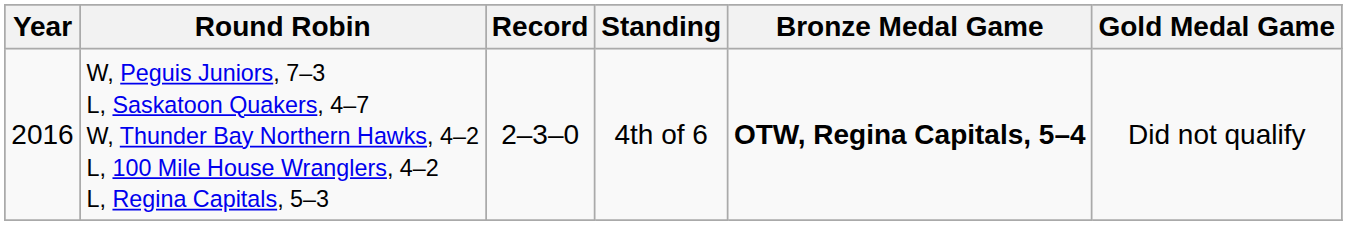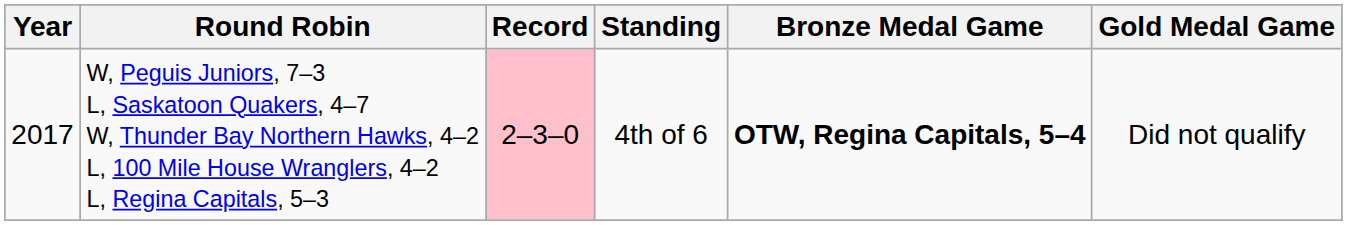(42, 134) 2016 -> (42, 134) 2017
(540, 134) no background -> (540, 134) pink background
